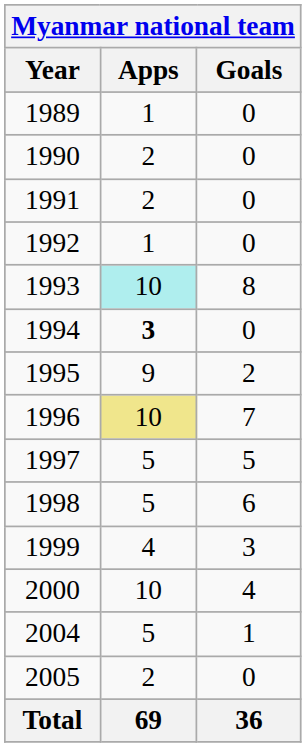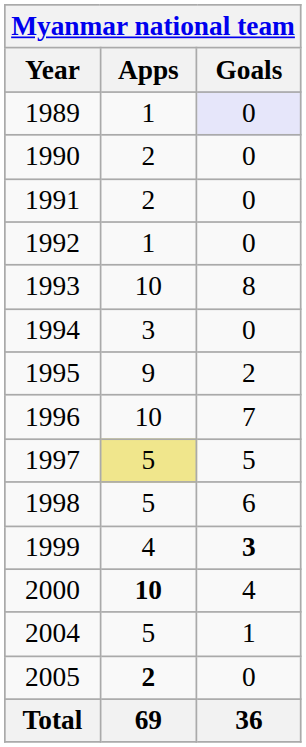(249, 112) no background -> (249, 112) lavender background
(148, 286) paleturquoise background -> (148, 286) no background
(148, 329) bold -> (148, 329) normal
(148, 416) khaki background -> (148, 416) no background
(148, 460) no background -> (148, 460) khaki background
(249, 546) normal -> (249, 546) bold
(148, 590) normal -> (148, 590) bold
(148, 677) normal -> (148, 677) bold
